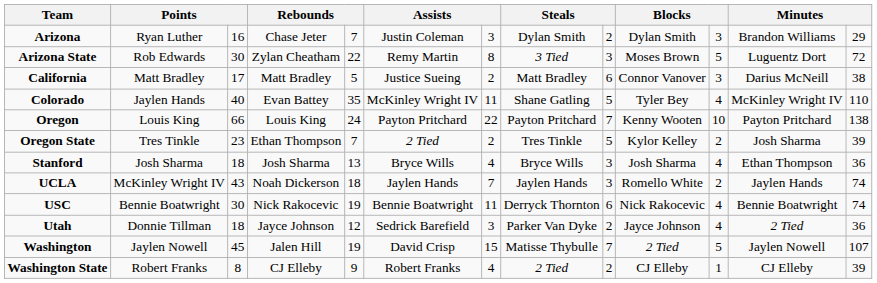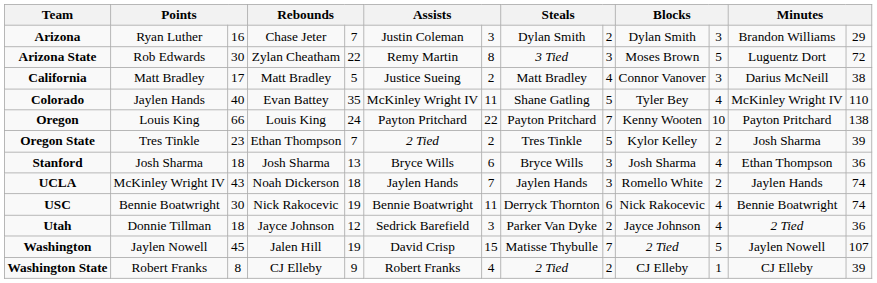(609, 78) 6 -> (609, 78) 4
(491, 162) 4 -> (491, 162) 6
